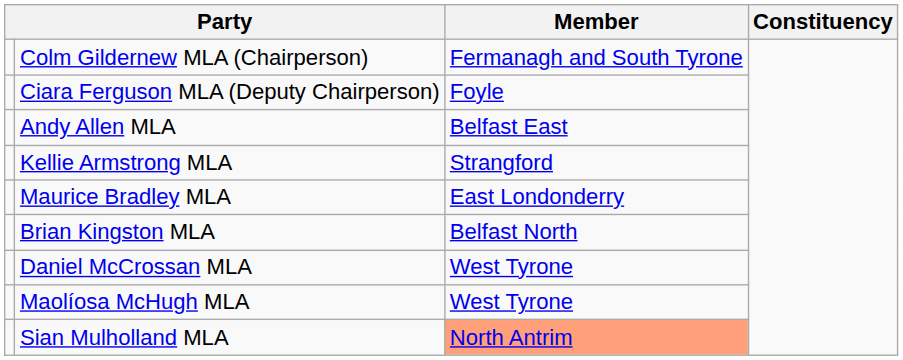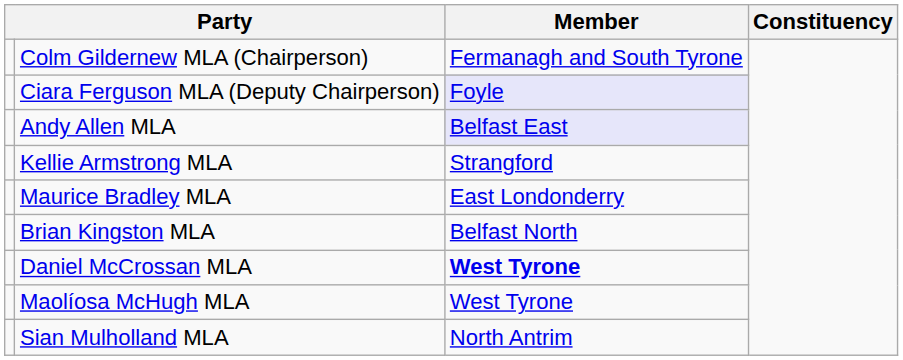(477, 92) no background -> (477, 92) lavender background
(509, 127) no background -> (509, 127) lavender background
(511, 267) normal -> (515, 267) bold
(511, 337) lightsalmon background -> (511, 337) no background
